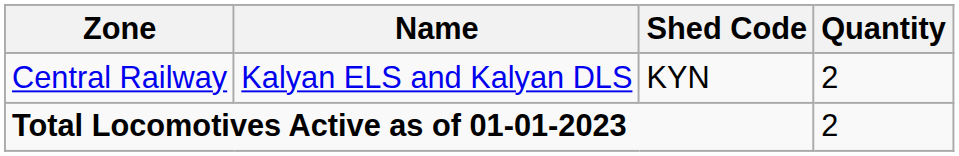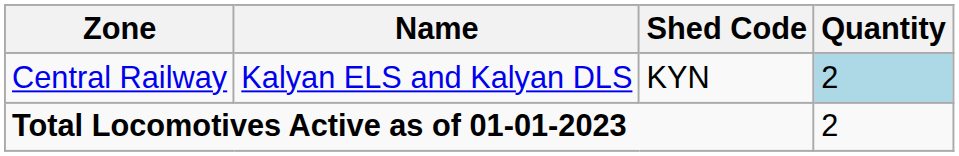(830, 77) no background -> (830, 77) lightblue background
